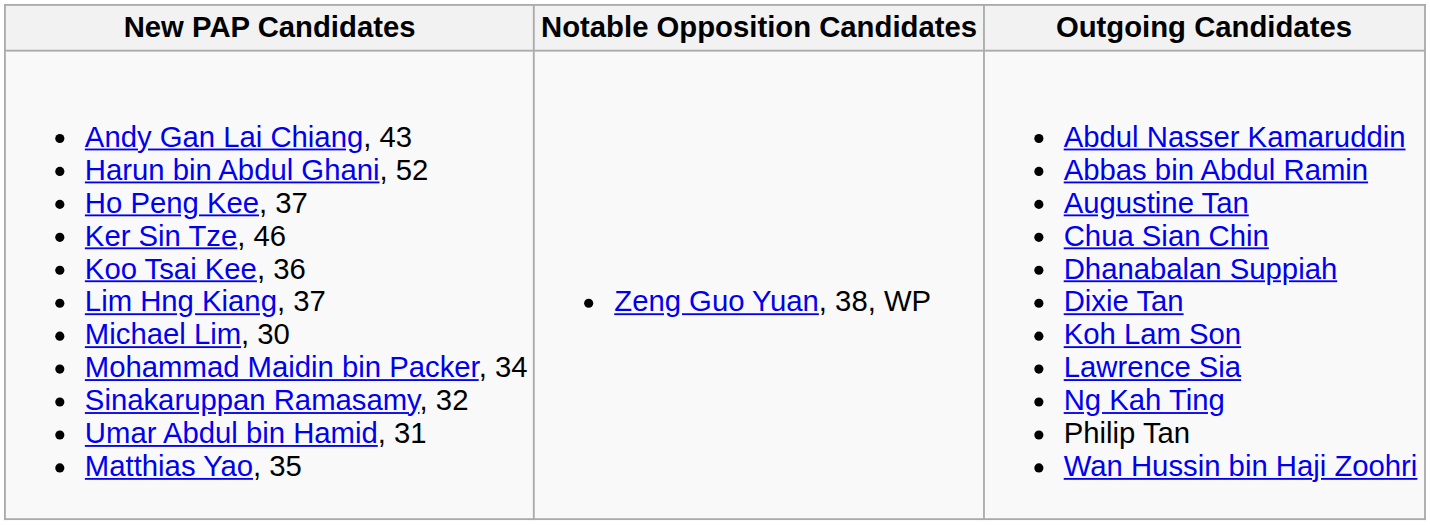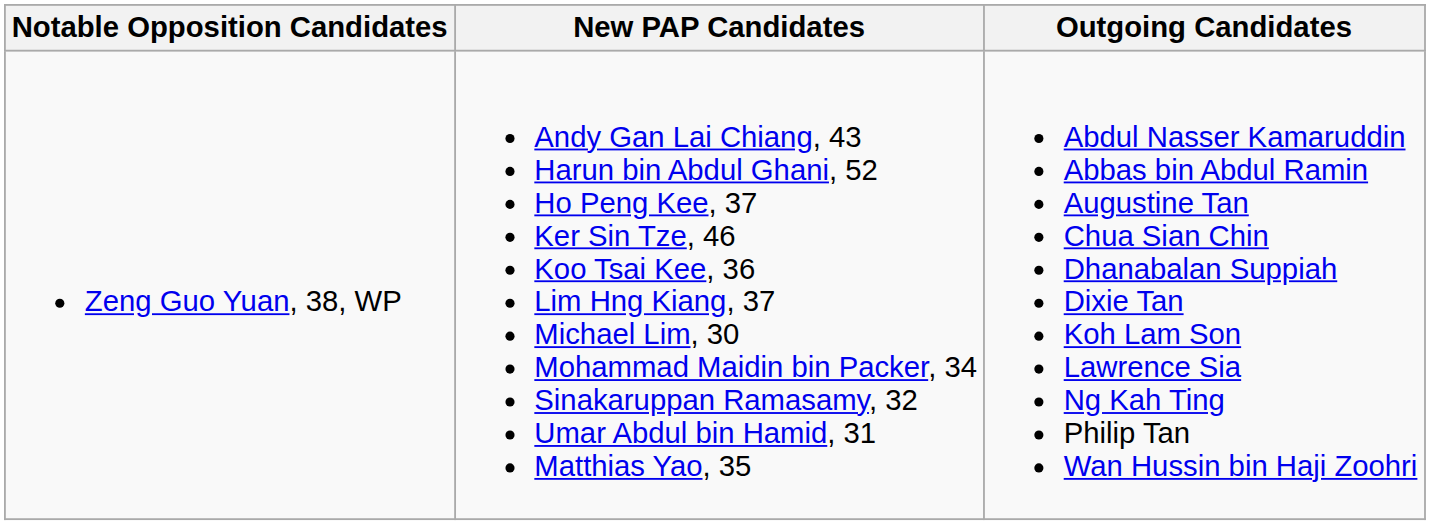columns swapped: (270, 27) <-> (759, 27)
